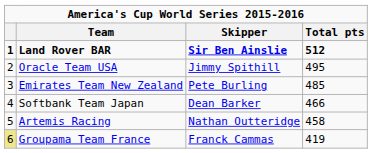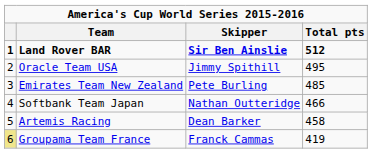(225, 103) Dean Barker -> (244, 103) Nathan Outteridge
(244, 121) Nathan Outteridge -> (225, 121) Dean Barker
